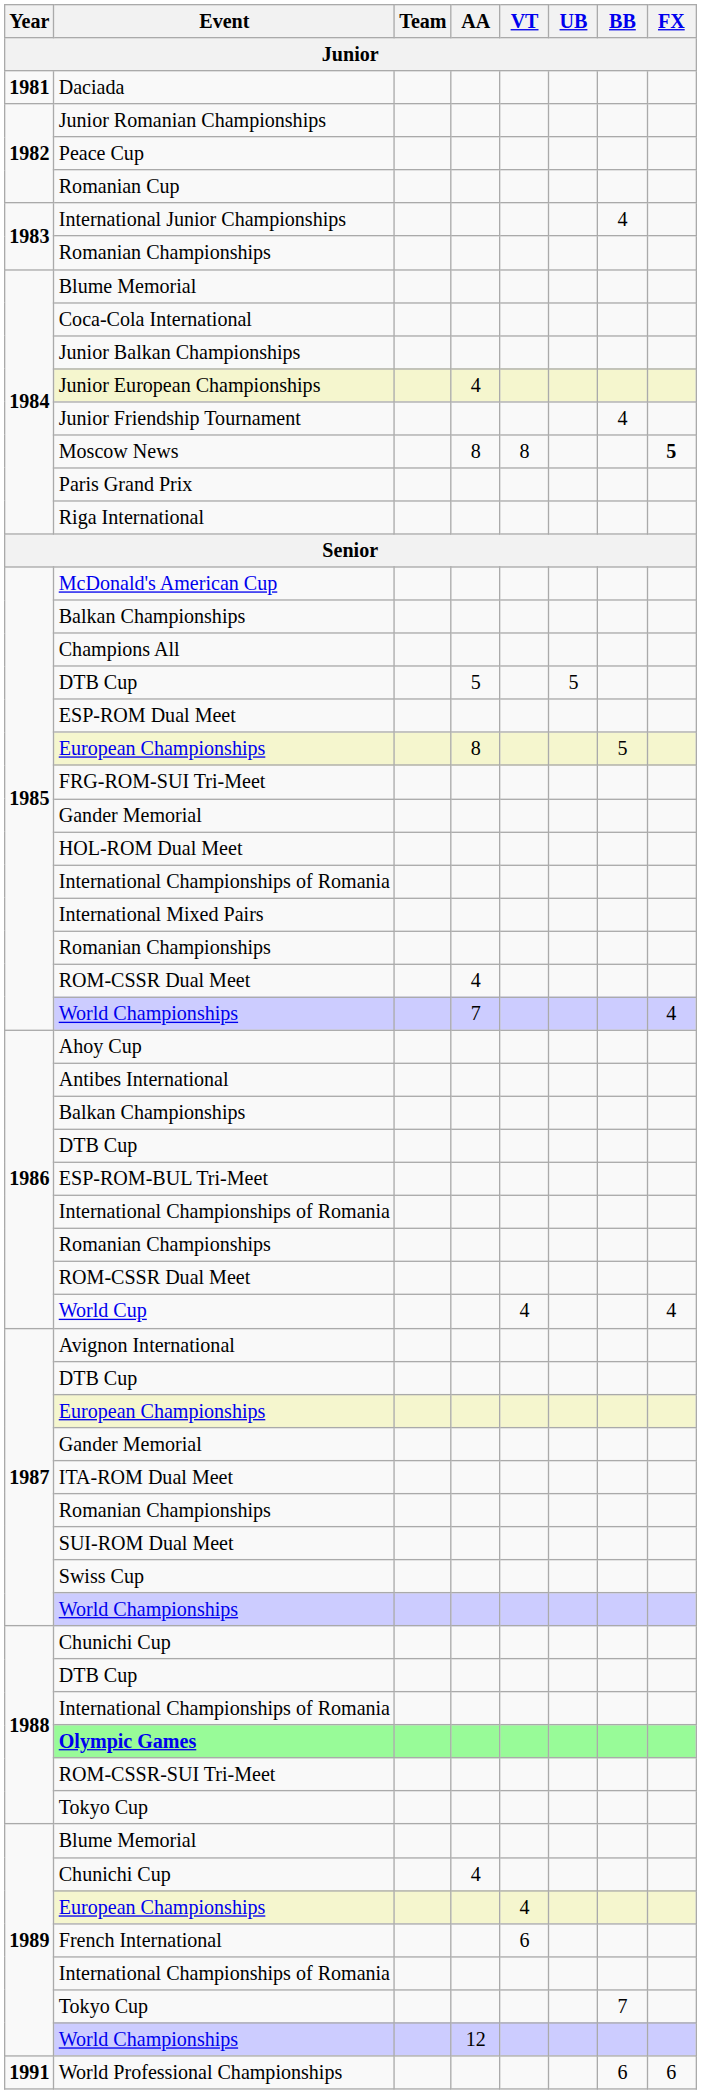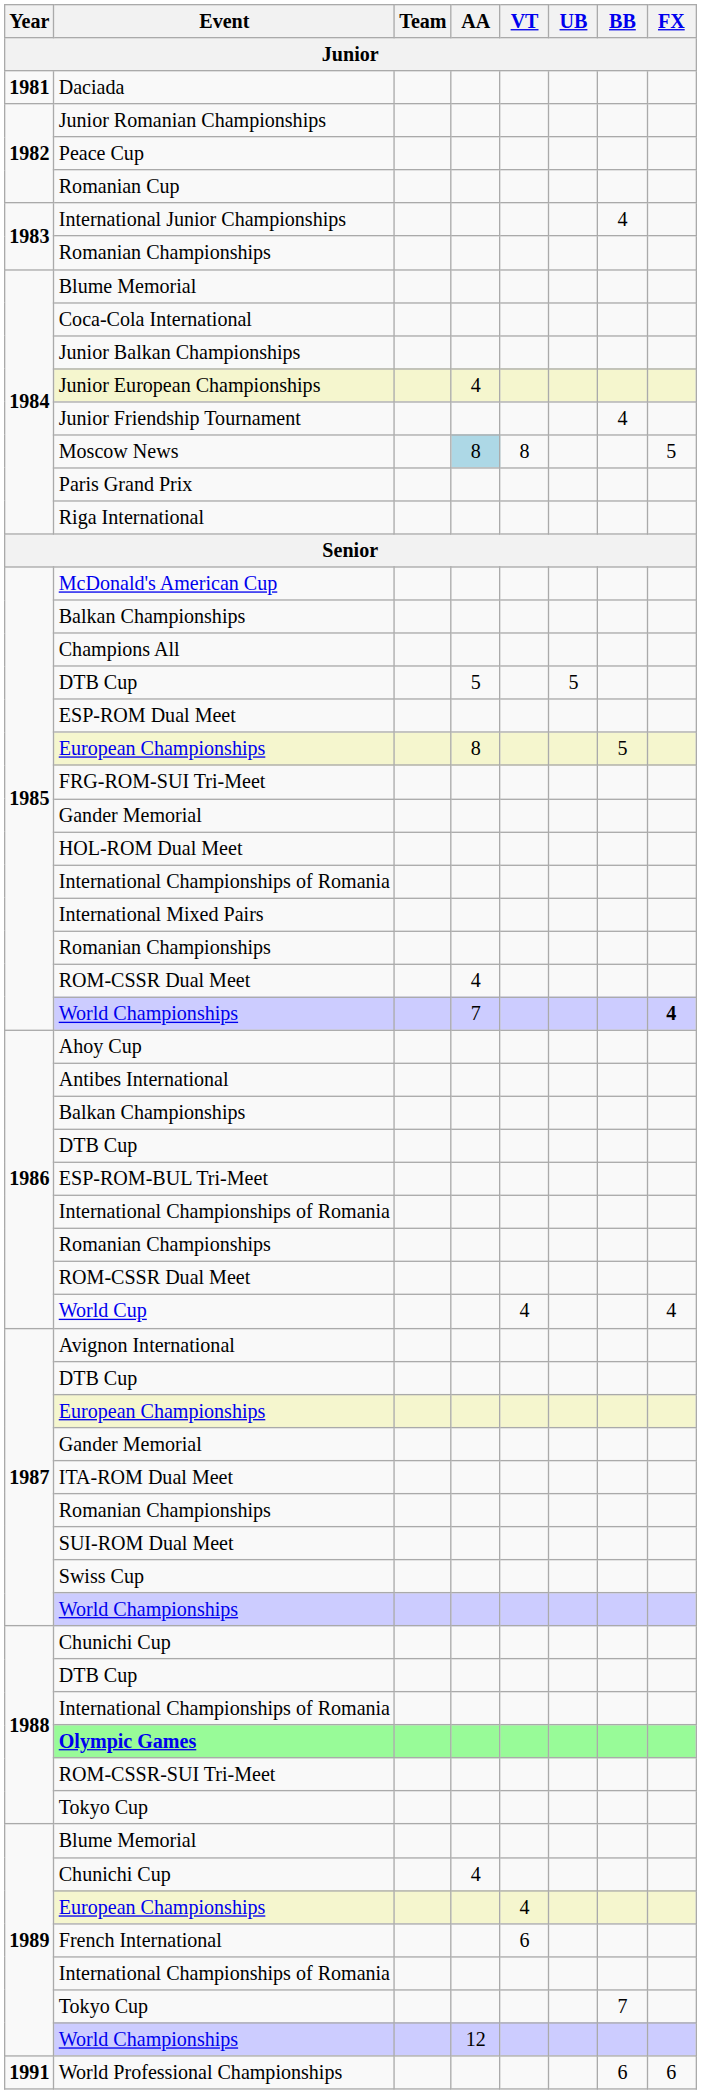(476, 451) no background -> (476, 451) lightblue background
(671, 451) bold -> (671, 451) normal
(671, 1013) normal -> (671, 1013) bold
